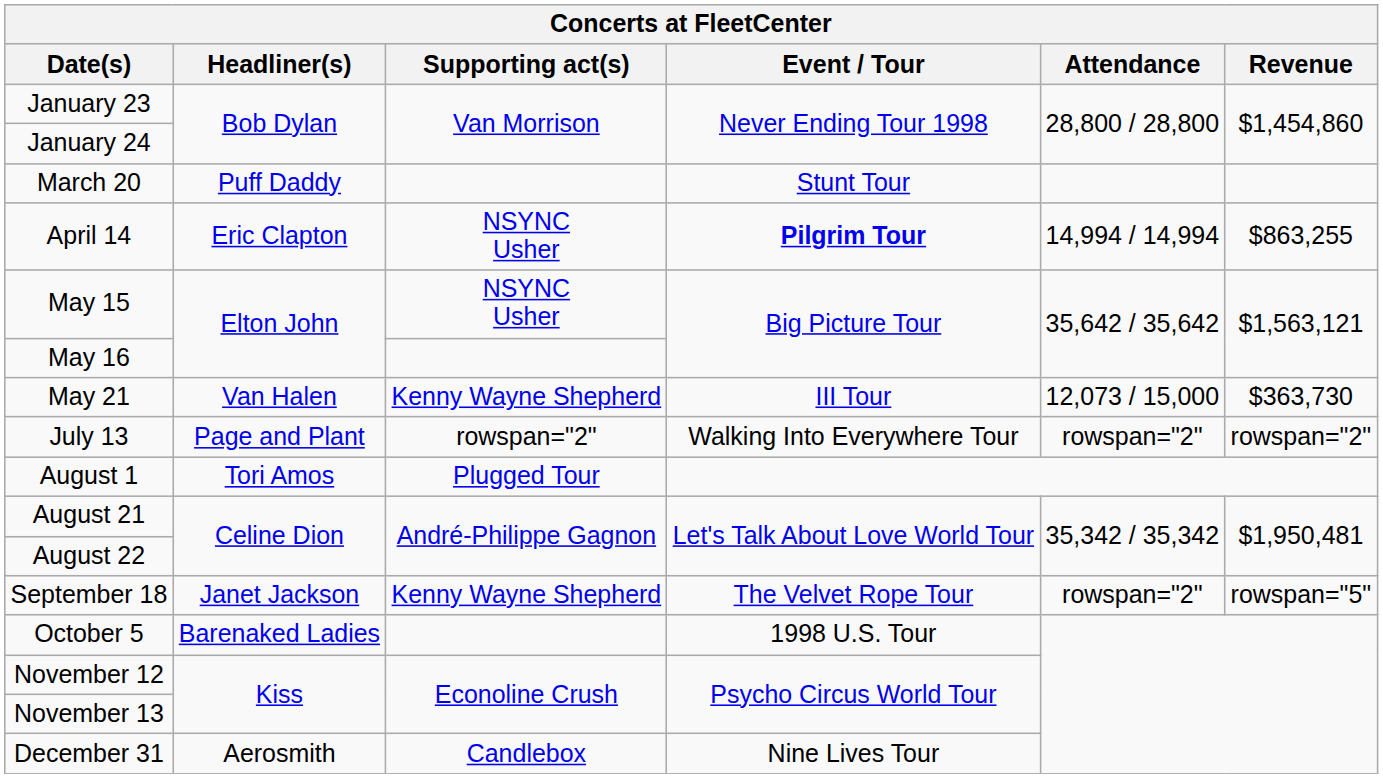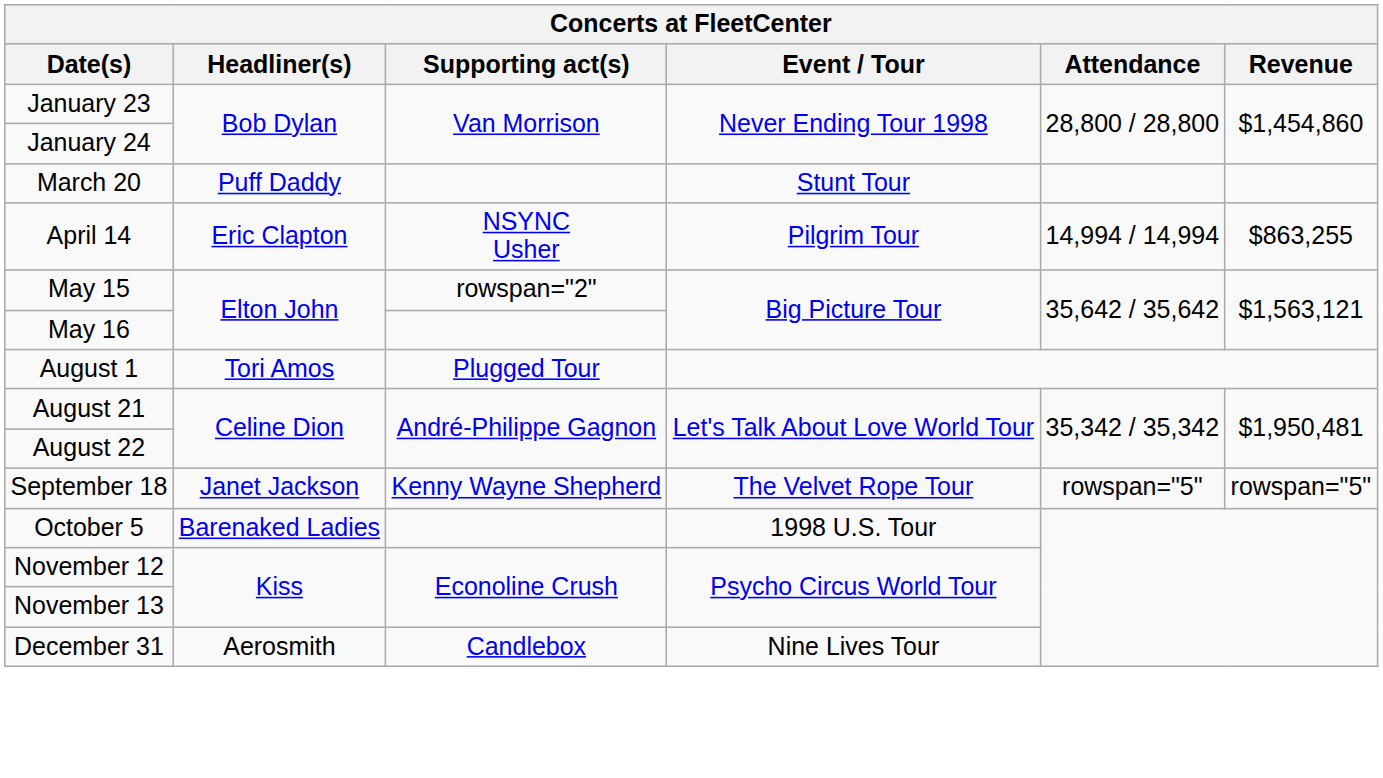(853, 236) bold -> (853, 236) normal
(526, 303) NSYNC Usher -> (526, 289) rowspan="2"
- row: (89, 397)
- row: (89, 436)
(1132, 595) rowspan="2" -> (1132, 487) rowspan="5"
